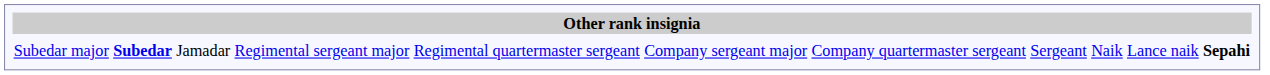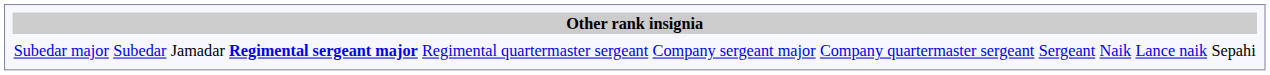(142, 51) bold -> (140, 51) normal
(322, 51) normal -> (323, 51) bold
(1227, 51) bold -> (1234, 51) normal
